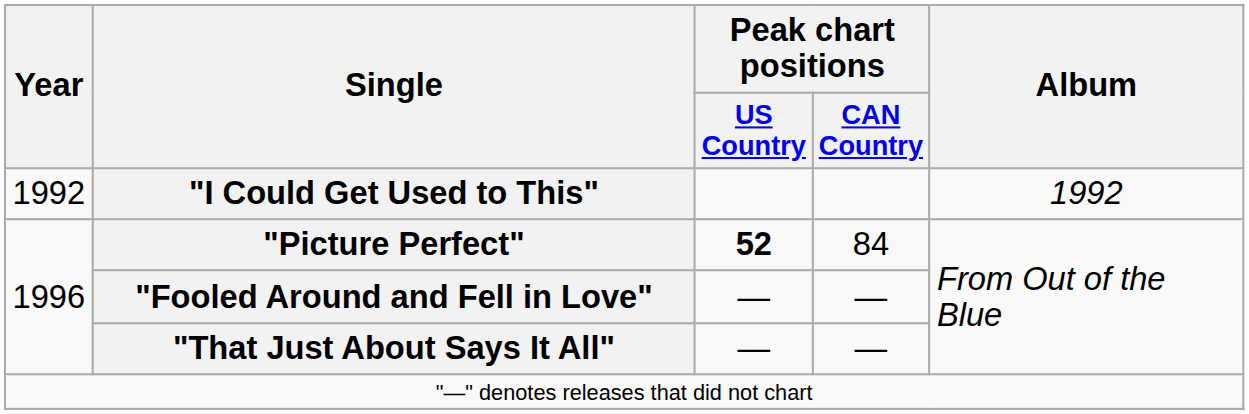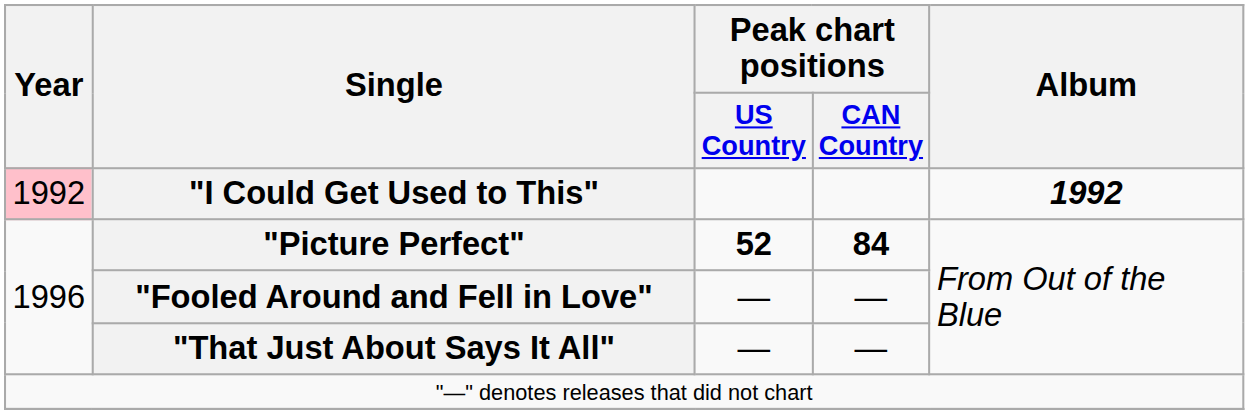(49, 192) no background -> (49, 192) pink background
(1086, 192) normal -> (1086, 192) bold
(871, 244) normal -> (871, 244) bold
